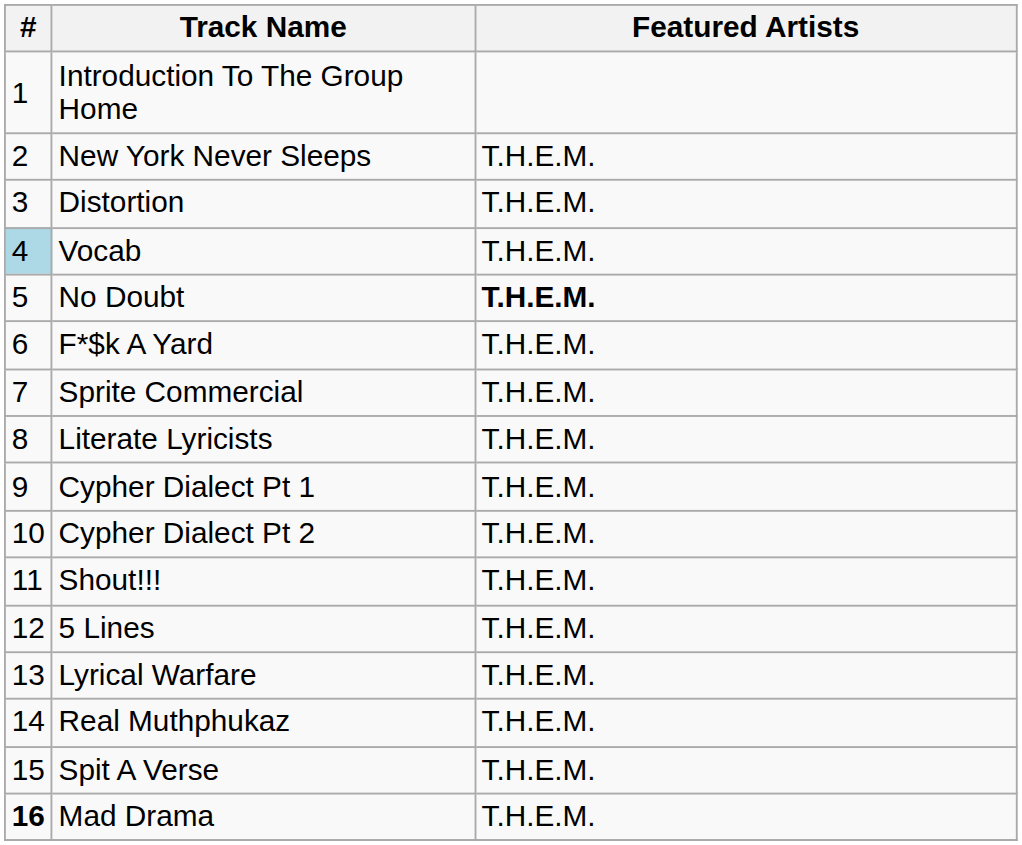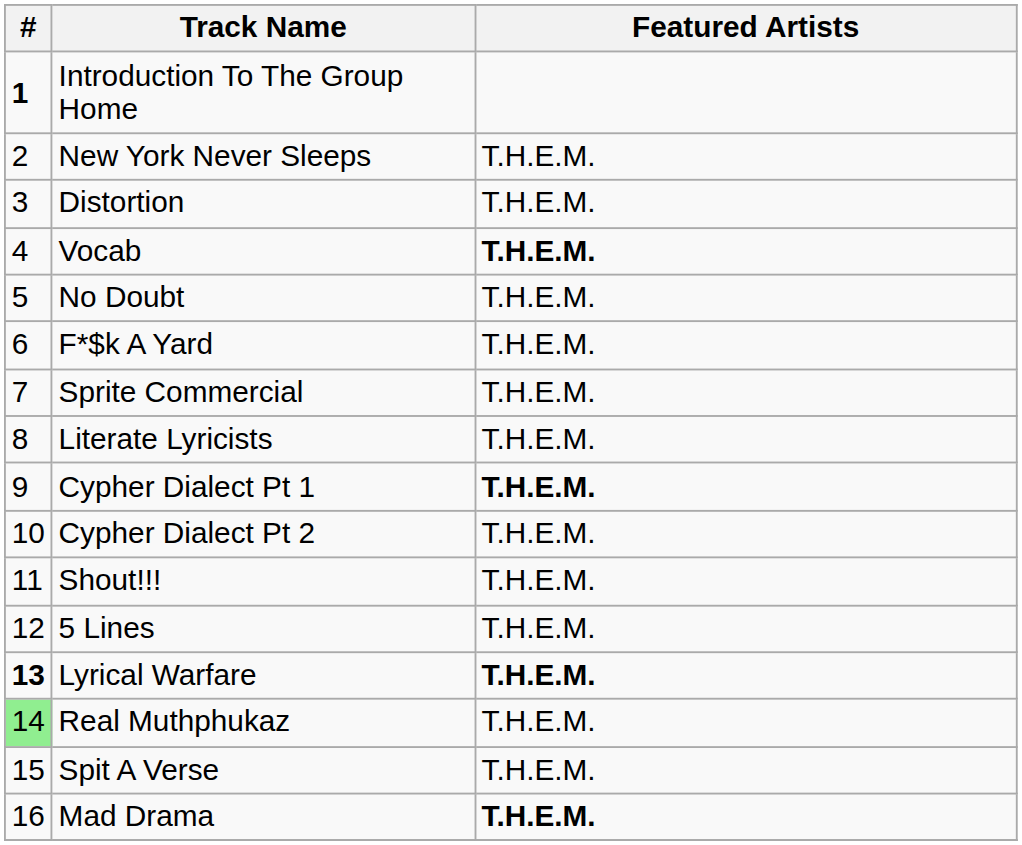(20, 92) normal -> (20, 92) bold
(20, 250) lightblue background -> (20, 250) no background
(539, 250) normal -> (539, 250) bold
(539, 297) bold -> (539, 297) normal
(539, 486) normal -> (539, 486) bold
(28, 675) normal -> (28, 675) bold
(539, 675) normal -> (539, 675) bold
(28, 722) no background -> (28, 722) lightgreen background
(28, 816) bold -> (28, 816) normal
(539, 816) normal -> (539, 816) bold
